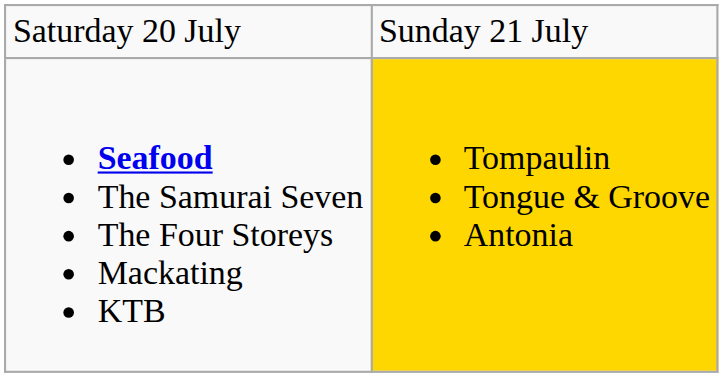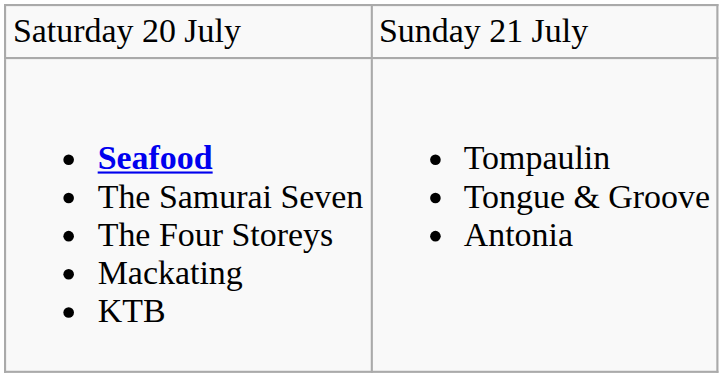(545, 196) gold background -> (545, 196) no background
